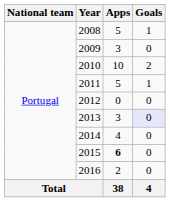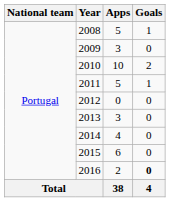(149, 118) lavender background -> (149, 118) no background
(118, 153) bold -> (118, 153) normal
(149, 170) normal -> (149, 170) bold
